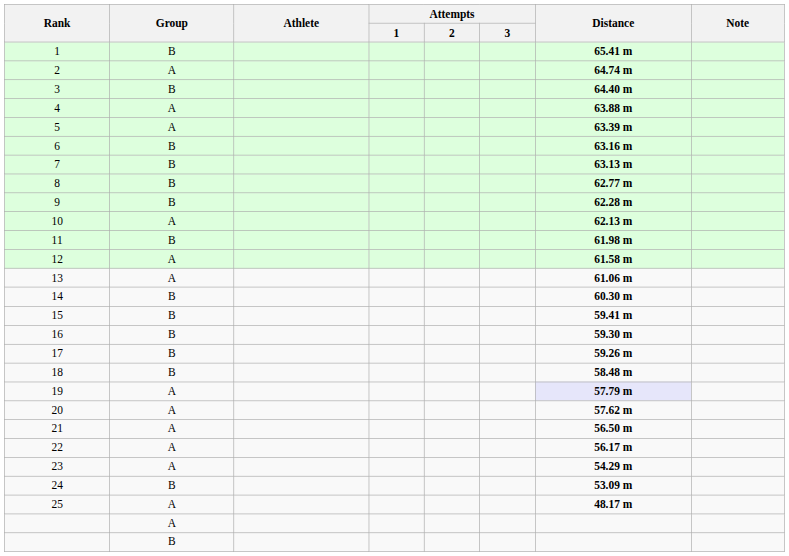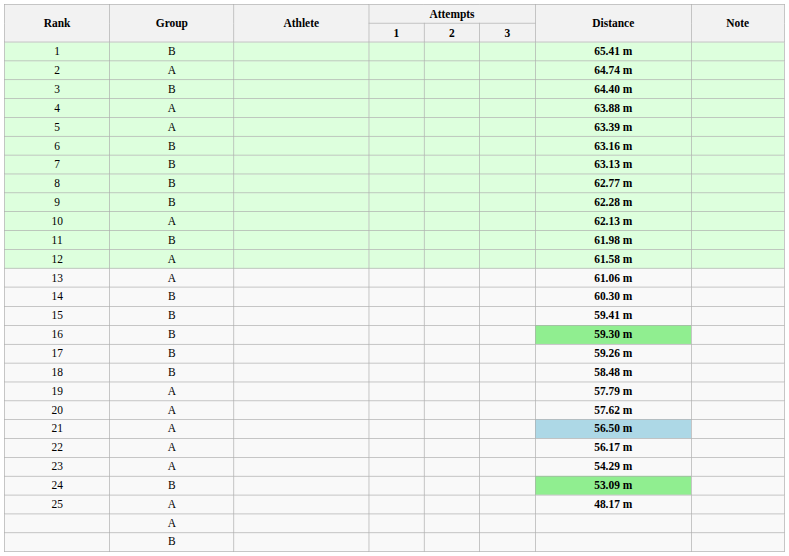(613, 334) no background -> (613, 334) lightgreen background
(613, 390) lavender background -> (613, 390) no background
(613, 428) no background -> (613, 428) lightblue background
(613, 485) no background -> (613, 485) lightgreen background
